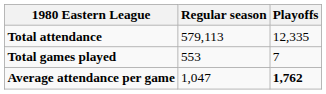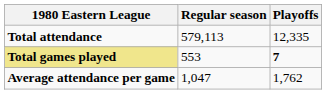(62, 57) no background -> (62, 57) khaki background
(276, 57) normal -> (276, 57) bold
(288, 78) bold -> (288, 78) normal
